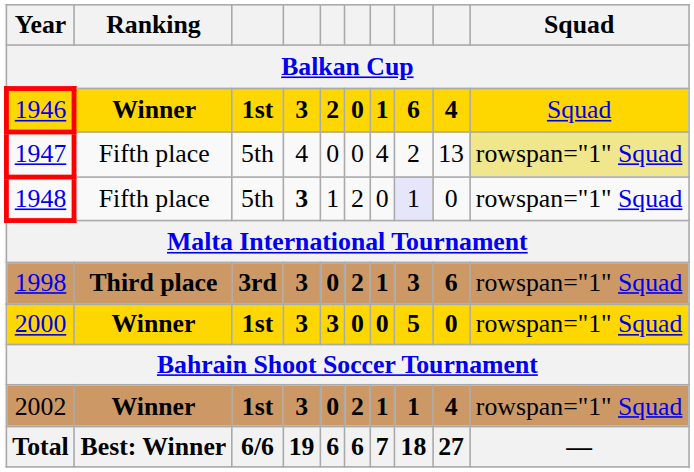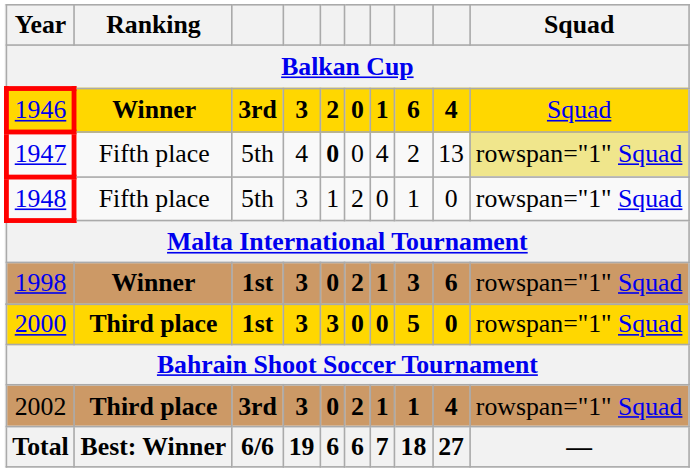(257, 109) 1st -> (257, 109) 3rd
(333, 153) normal -> (333, 153) bold
(302, 198) bold -> (302, 198) normal
(413, 198) lavender background -> (413, 198) no background
(153, 282) Third place -> (153, 282) Winner
(257, 282) 3rd -> (257, 282) 1st
(153, 323) Winner -> (153, 323) Third place
(153, 405) Winner -> (153, 405) Third place
(257, 405) 1st -> (257, 405) 3rd
